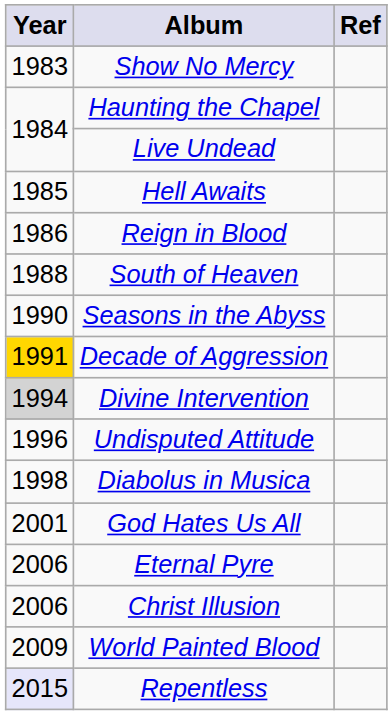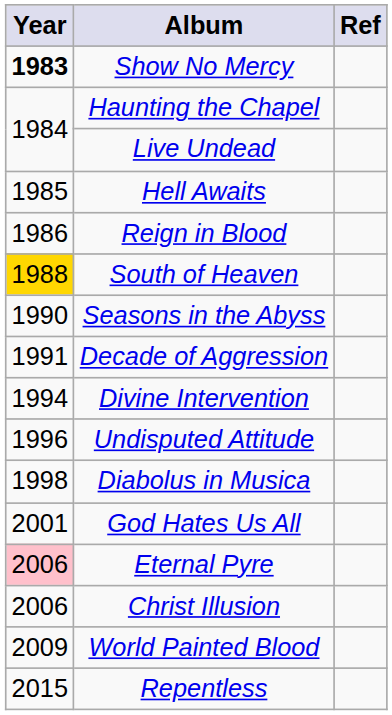(40, 66) normal -> (40, 66) bold
(40, 273) no background -> (40, 273) gold background
(40, 356) gold background -> (40, 356) no background
(40, 398) lightgrey background -> (40, 398) no background
(40, 564) no background -> (40, 564) pink background
(40, 688) lavender background -> (40, 688) no background
